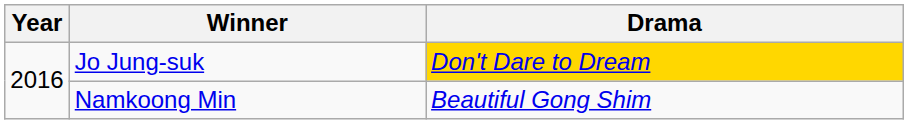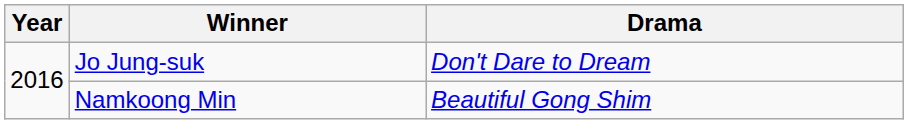(541, 61) gold background -> (541, 61) no background
